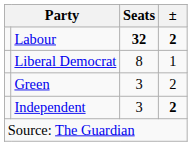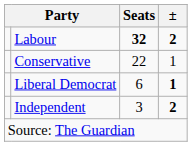+ row: (52, 61)
(139, 61) 8 -> (139, 84) 6
(173, 61) normal -> (173, 84) bold
- row: (32, 84)
